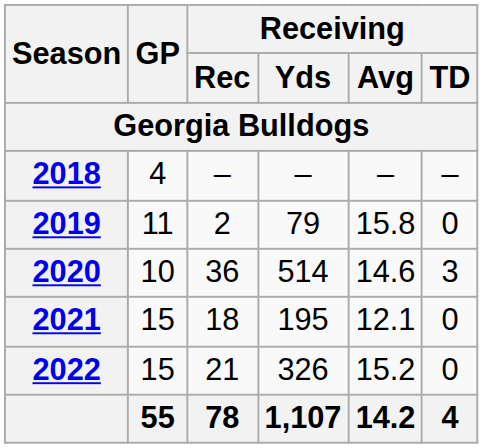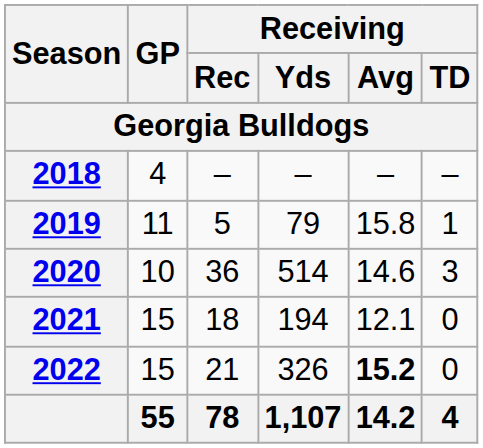(222, 223) 2 -> (222, 223) 5
(450, 223) 0 -> (450, 223) 1
(303, 321) 195 -> (303, 321) 194
(386, 369) normal -> (386, 369) bold
